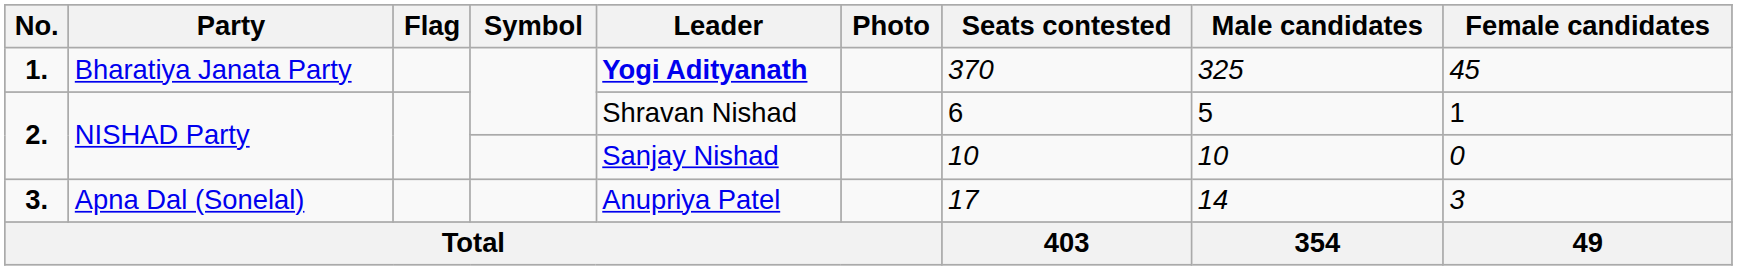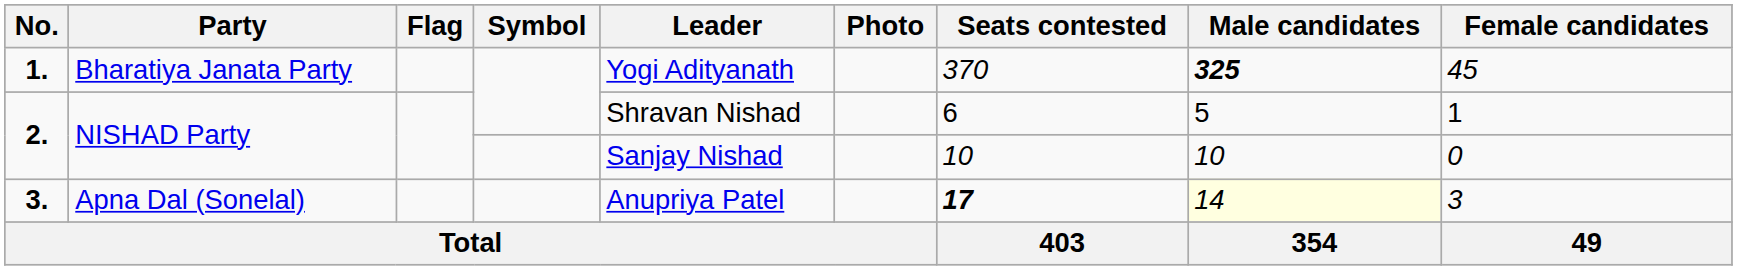(705, 69) bold -> (700, 69) normal
(1221, 69) normal -> (1217, 69) bold
(963, 199) normal -> (958, 199) bold
(1213, 199) no background -> (1209, 199) lightyellow background
